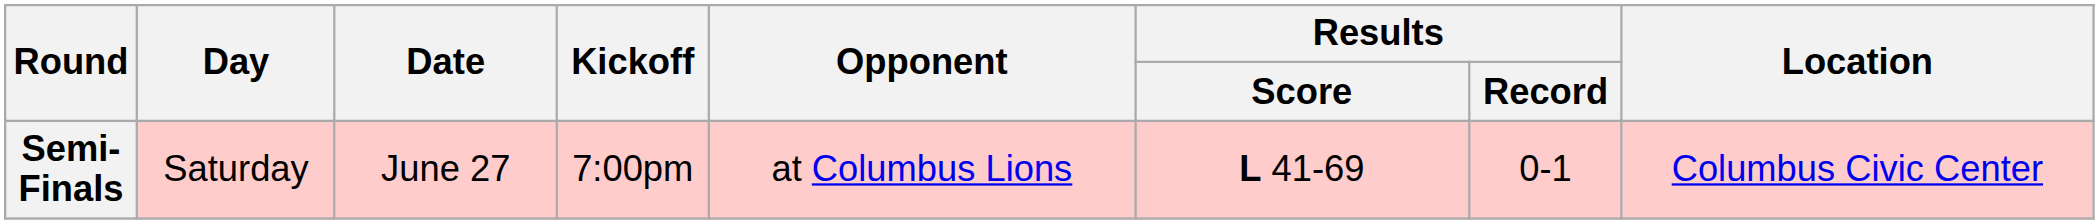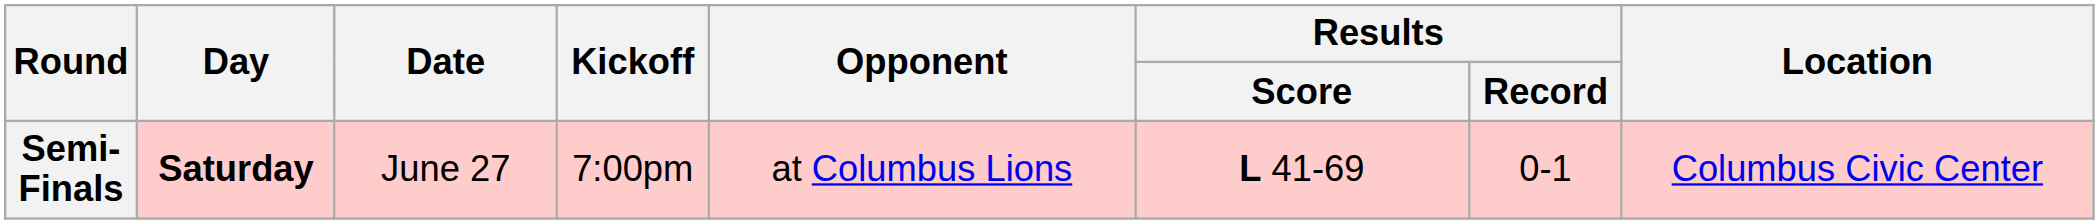(236, 168) normal -> (236, 168) bold
